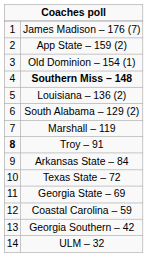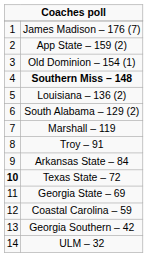(13, 145) bold -> (13, 145) normal
(13, 178) normal -> (13, 178) bold
